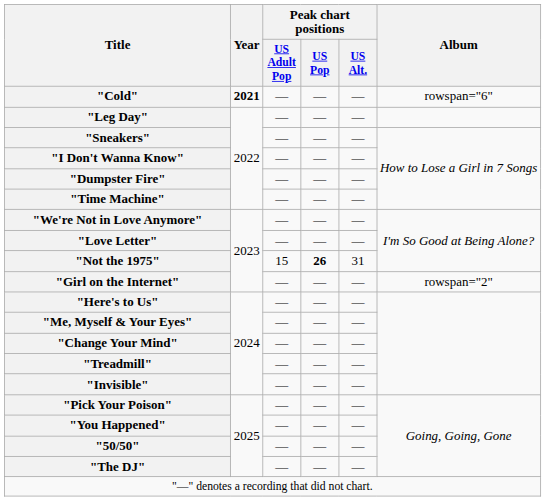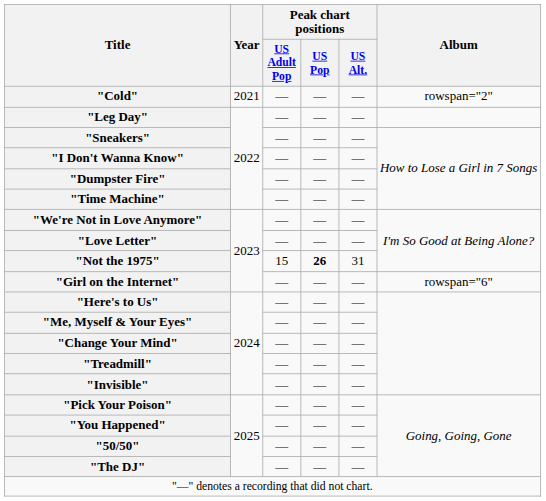(247, 96) bold -> (247, 96) normal
(459, 96) rowspan="6" -> (459, 96) rowspan="2"
(459, 281) rowspan="2" -> (459, 281) rowspan="6"
